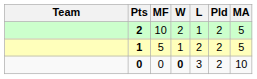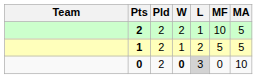columns swapped: (219, 13) <-> (161, 13)
(199, 64) no background -> (200, 64) lightgrey background
